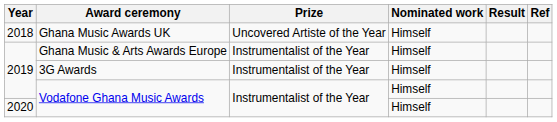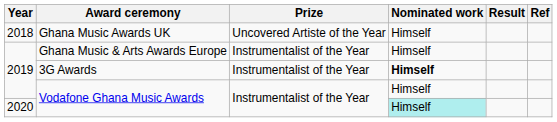(411, 70) normal -> (413, 70) bold
(411, 107) no background -> (411, 107) paleturquoise background
